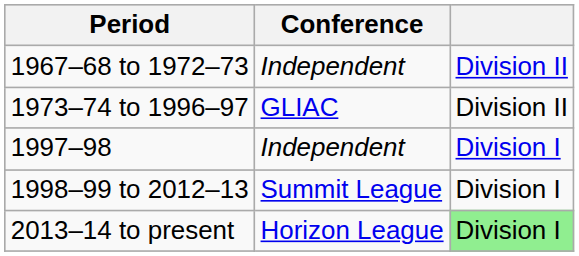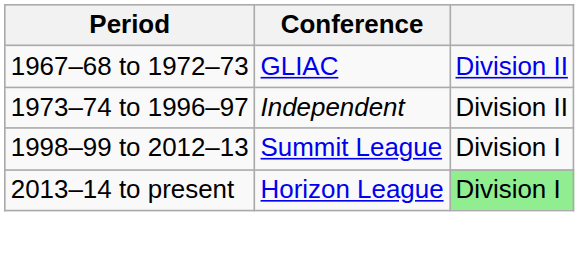(333, 66) Independent -> (299, 66) GLIAC
(299, 107) GLIAC -> (333, 107) Independent
- row: (61, 148)
